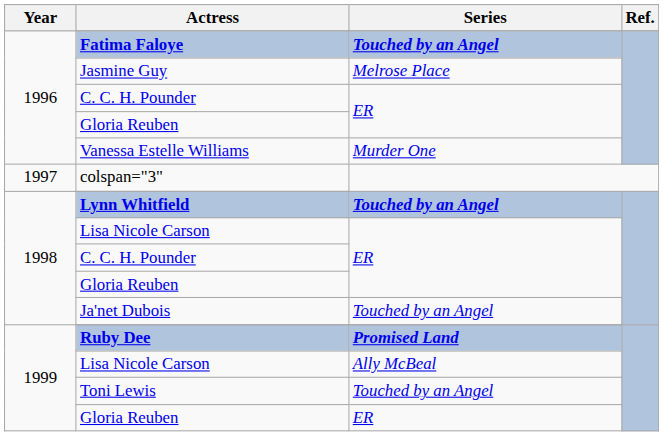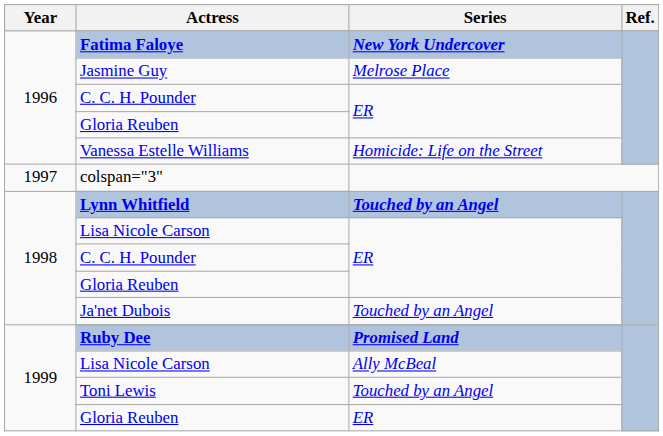(426, 44) Touched by an Angel -> (429, 44) New York Undercover
(394, 151) Murder One -> (448, 151) Homicide: Life on the Street
